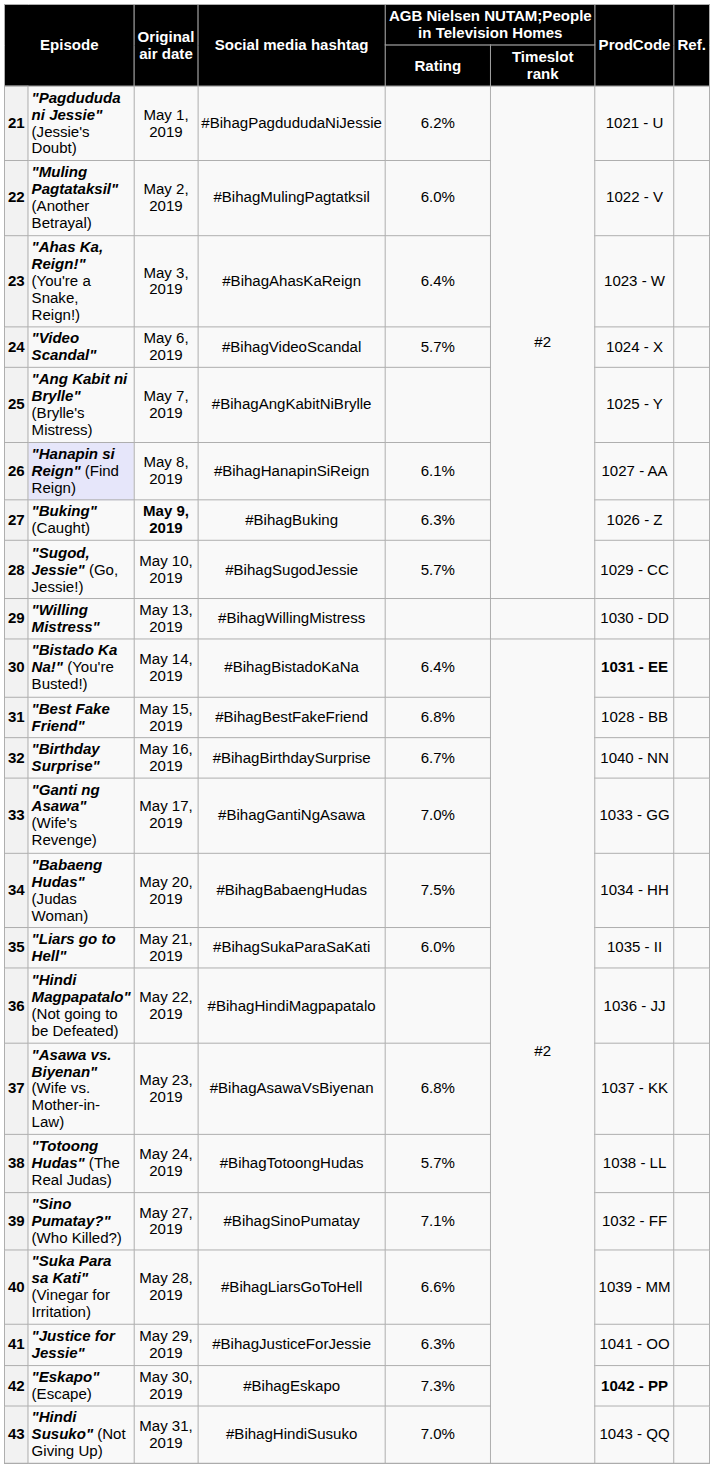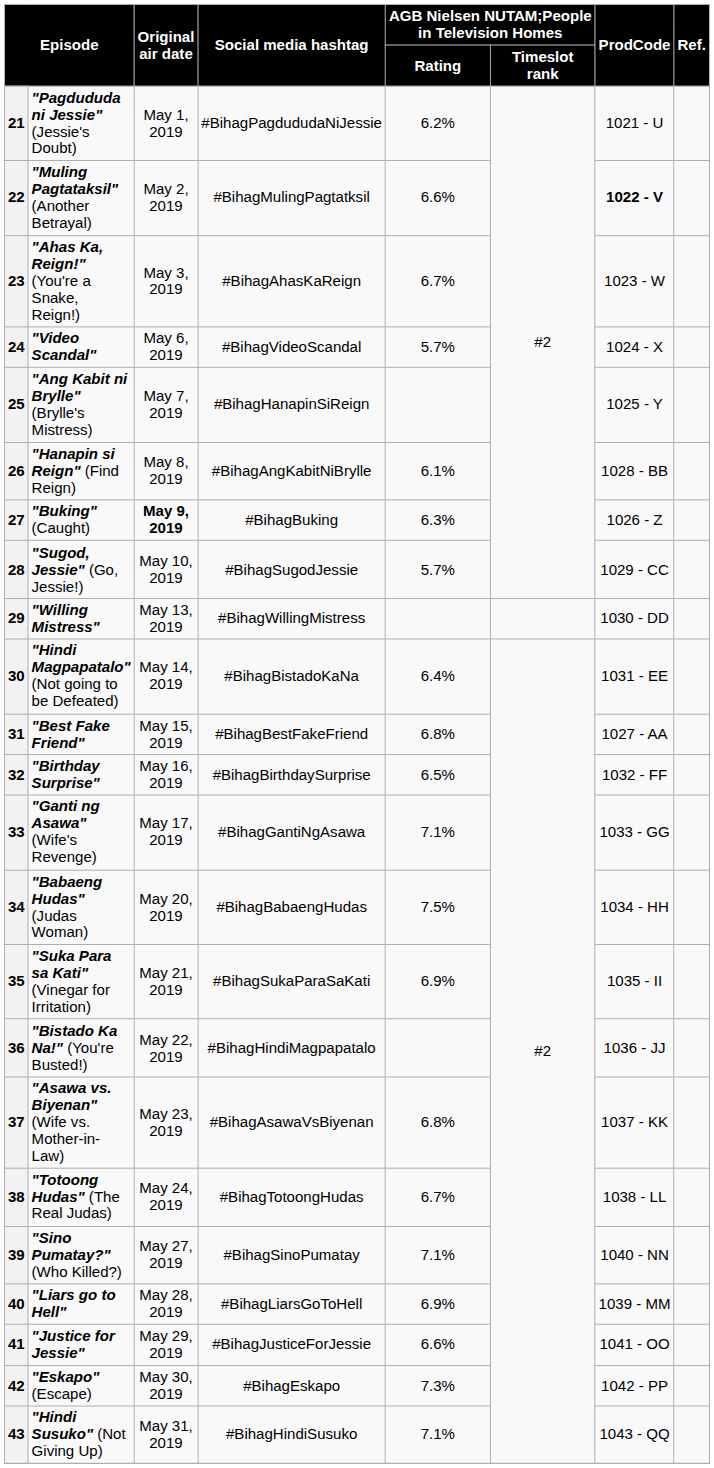(438, 197) 6.0% -> (438, 197) 6.6%
(635, 197) normal -> (635, 197) bold
(438, 281) 6.4% -> (438, 281) 6.7%
(292, 404) #BihagAngKabitNiBrylle -> (292, 404) #BihagHanapinSiReign
(75, 471) lavender background -> (75, 471) no background
(292, 471) #BihagHanapinSiReign -> (292, 471) #BihagAngKabitNiBrylle
(635, 471) 1027 - AA -> (635, 471) 1028 - BB
(74, 667) "Bistado Ka Na!" (You're Busted!) -> (81, 676) "Hindi Magpapatalo" (Not going to be Defeated)
(635, 667) bold -> (635, 676) normal
(635, 717) 1028 - BB -> (635, 734) 1027 - AA
(438, 757) 6.7% -> (438, 774) 6.5%
(635, 757) 1040 - NN -> (635, 774) 1032 - FF
(438, 815) 7.0% -> (438, 832) 7.1%
(74, 947) "Liars go to Hell" -> (72, 981) "Suka Para sa Kati" (Vinegar for Irritation)
(438, 947) 6.0% -> (438, 981) 6.9%
(81, 1005) "Hindi Magpapatalo" (Not going to be Defeated) -> (74, 1047) "Bistado Ka Na!" (You're Busted!)
(438, 1163) 5.7% -> (438, 1197) 6.7%
(635, 1221) 1032 - FF -> (635, 1254) 1040 - NN
(72, 1287) "Suka Para sa Kati" (Vinegar for Irritation) -> (74, 1304) "Liars go to Hell"
(438, 1287) 6.6% -> (438, 1304) 6.9%
(438, 1344) 6.3% -> (438, 1344) 6.6%
(635, 1385) bold -> (635, 1385) normal
(438, 1434) 7.0% -> (438, 1434) 7.1%
